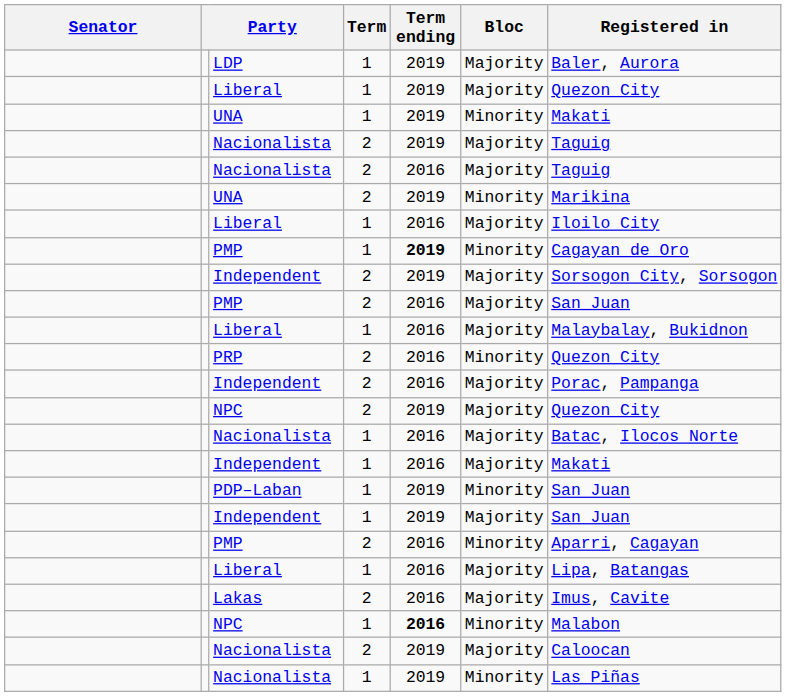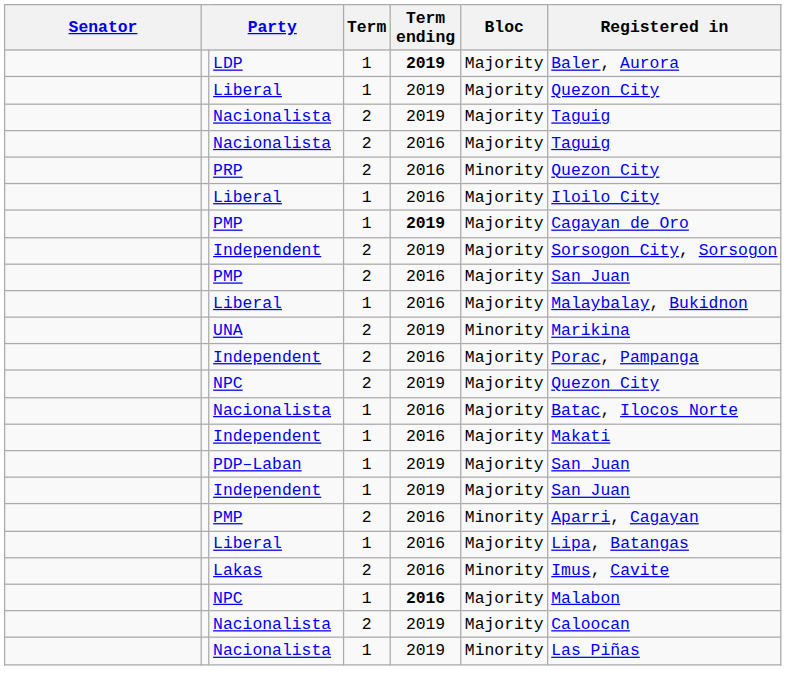(426, 64) normal -> (426, 64) bold
- row: (228, 117)
rows swapped: (228, 357) <-> (228, 197)
(504, 250) Minority -> (504, 224) Majority
(504, 491) Minority -> (504, 464) Majority
(504, 597) Majority -> (504, 571) Minority
(504, 624) Minority -> (504, 597) Majority
